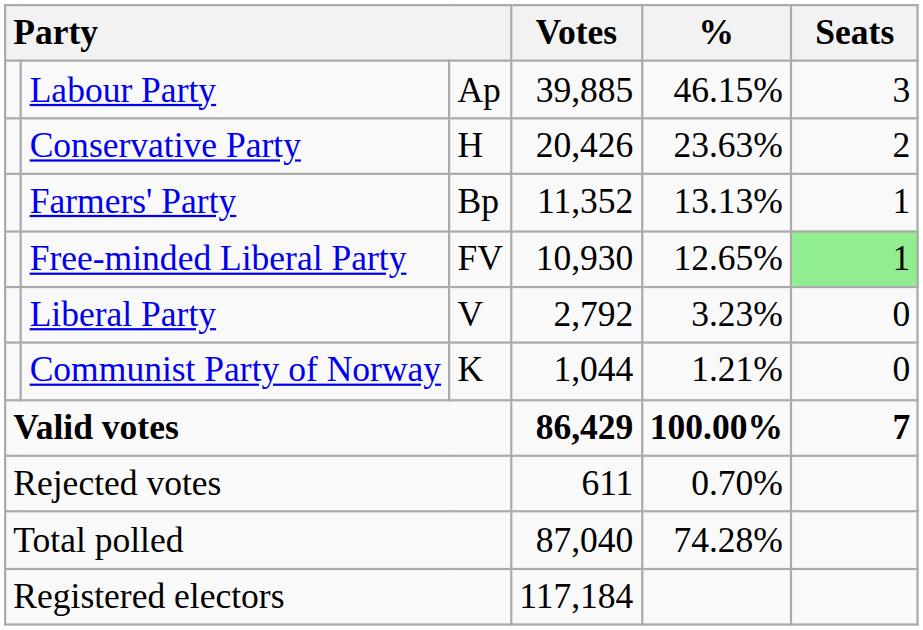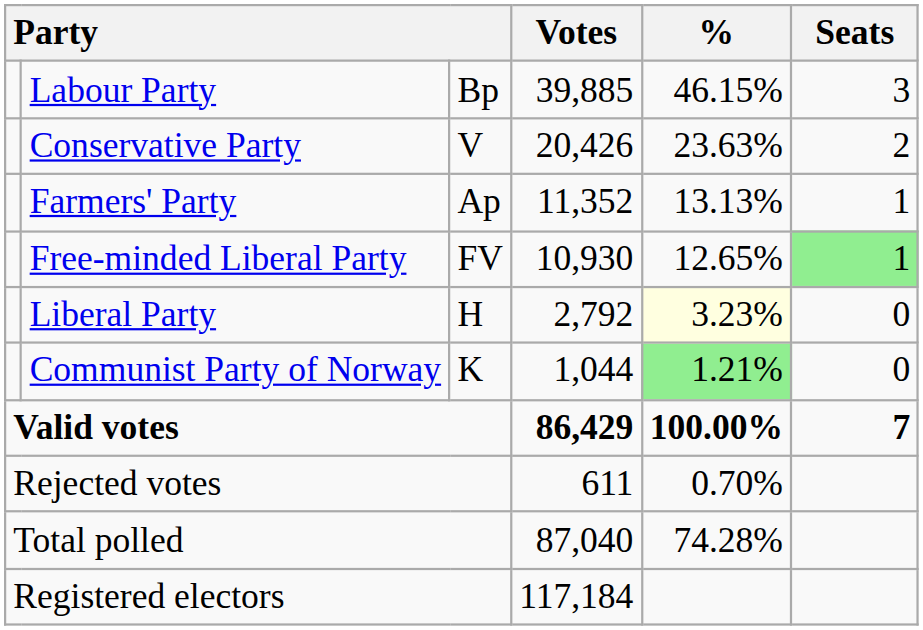(479, 88) Ap -> (478, 88) Bp
(470, 145) H -> (470, 145) V
(478, 201) Bp -> (479, 201) Ap
(470, 314) V -> (470, 314) H
(737, 314) no background -> (737, 314) lightyellow background
(737, 370) no background -> (737, 370) lightgreen background
